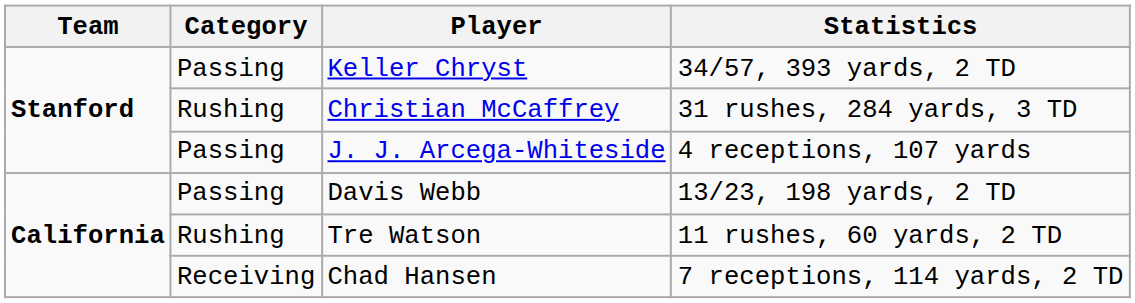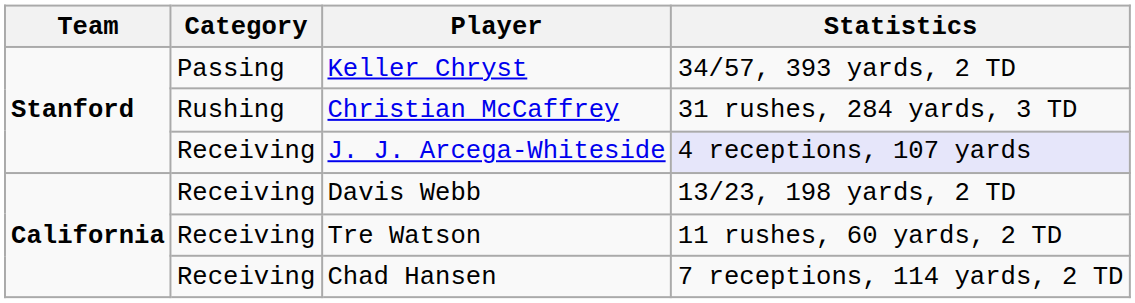(231, 152) Passing -> (246, 152) Receiving
(855, 152) no background -> (855, 152) lavender background
(231, 193) Passing -> (246, 193) Receiving
(231, 235) Rushing -> (246, 235) Receiving
